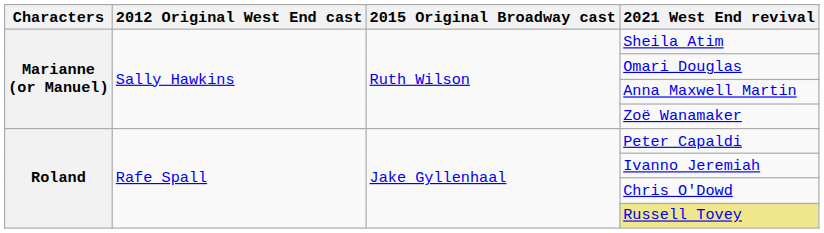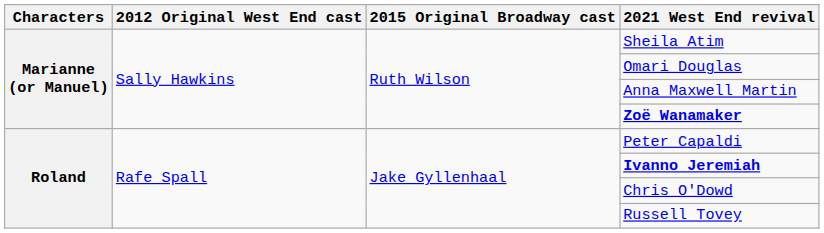(683, 116) normal -> (683, 116) bold
(692, 166) normal -> (692, 166) bold
(683, 215) khaki background -> (683, 215) no background
